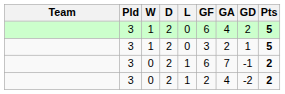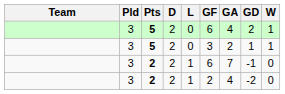columns swapped: (151, 13) <-> (269, 13)
